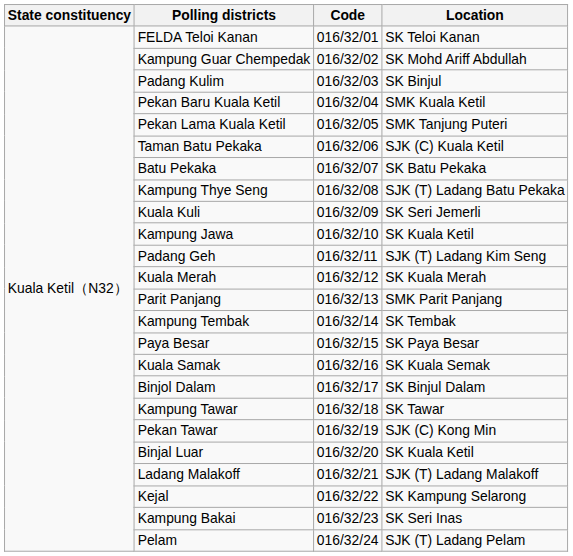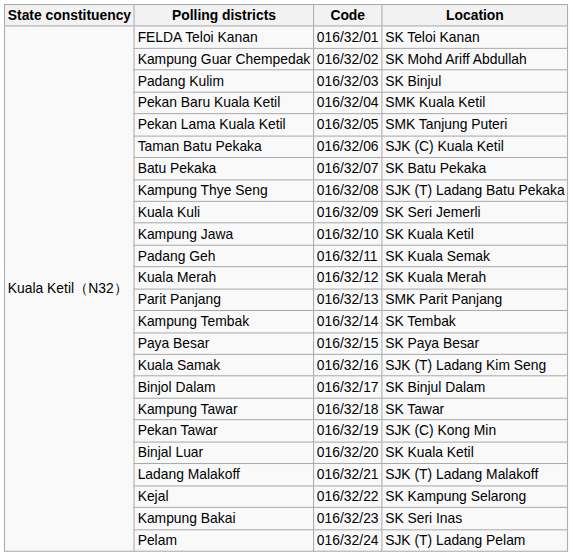(466, 256) SJK (T) Ladang Kim Seng -> (438, 256) SK Kuala Semak
(438, 365) SK Kuala Semak -> (466, 365) SJK (T) Ladang Kim Seng
